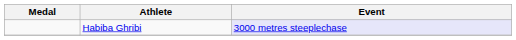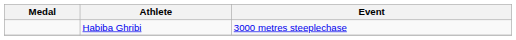(290, 28) lavender background -> (290, 28) no background
